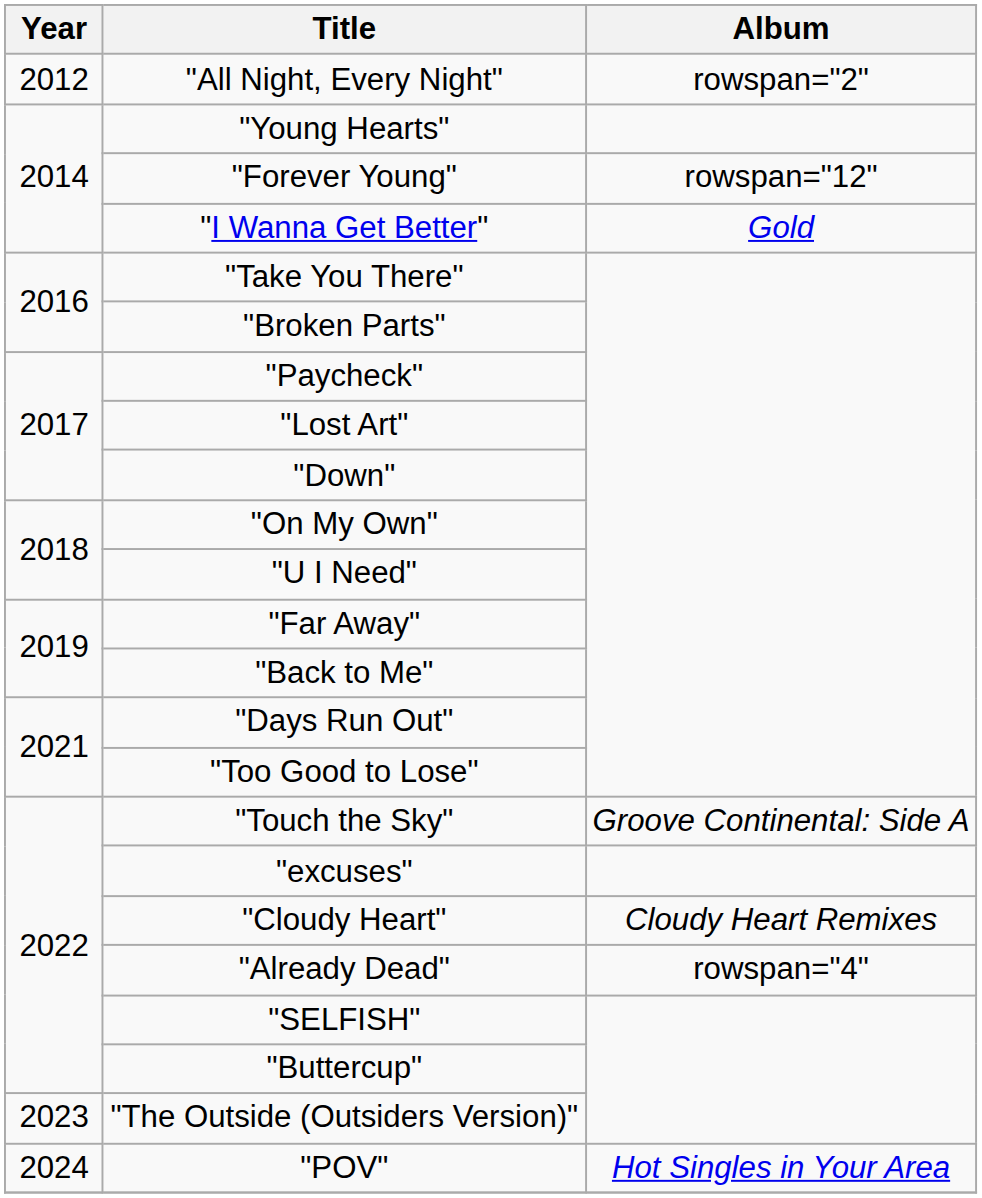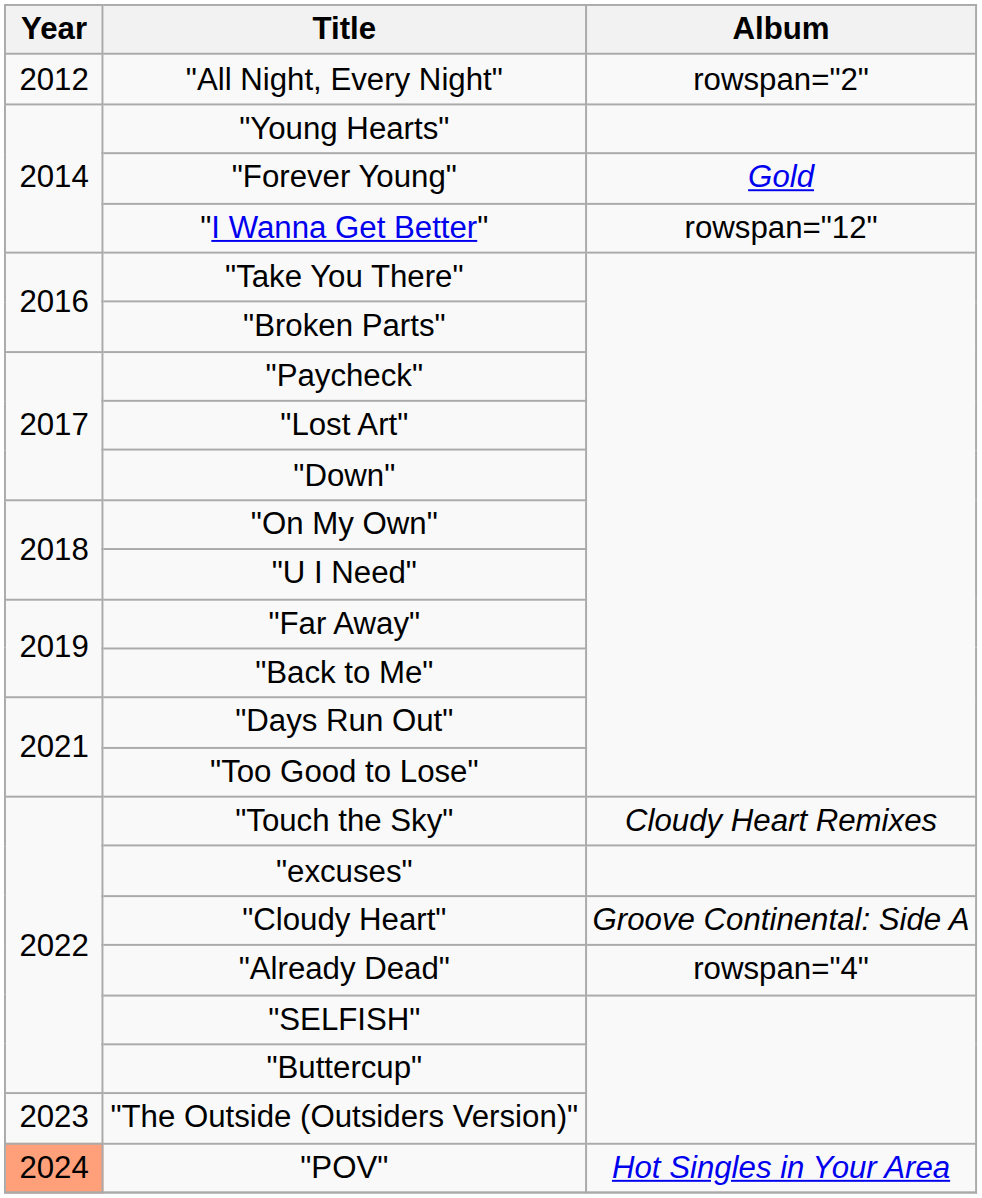(781, 177) rowspan="12" -> (781, 177) Gold
(781, 227) Gold -> (781, 227) rowspan="12"
(781, 820) Groove Continental: Side A -> (781, 820) Cloudy Heart Remixes
(781, 919) Cloudy Heart Remixes -> (781, 919) Groove Continental: Side A
(54, 1167) no background -> (54, 1167) lightsalmon background
